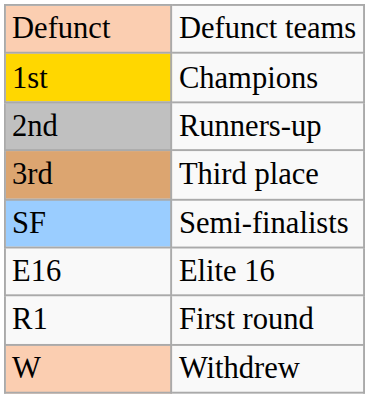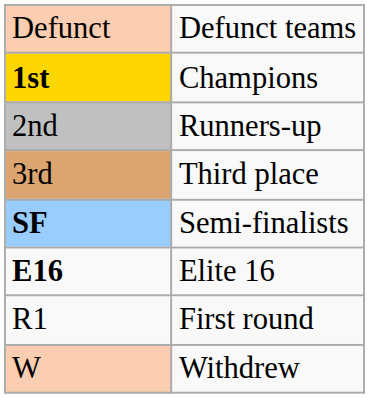(30, 77) normal -> (31, 77) bold
(29, 222) normal -> (30, 222) bold
(37, 271) normal -> (37, 271) bold
